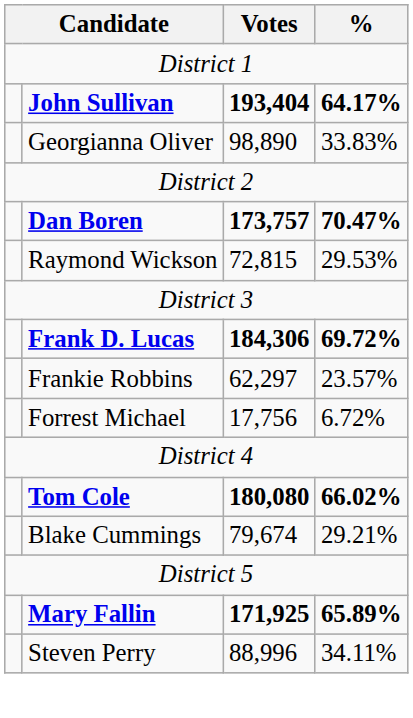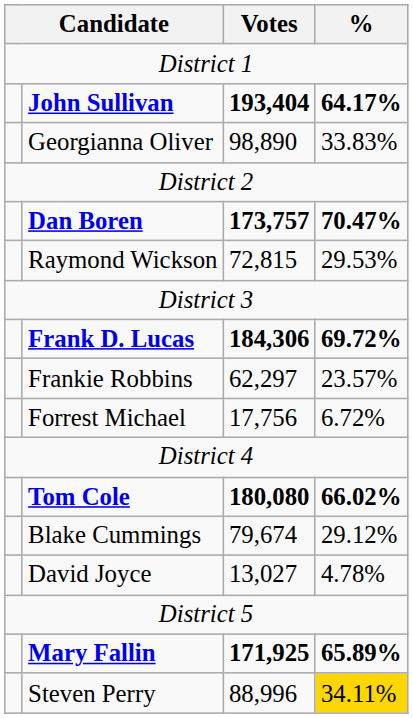(359, 535) 29.21% -> (359, 535) 29.12%
+ row: (90, 574)
(359, 653) no background -> (359, 692) gold background
